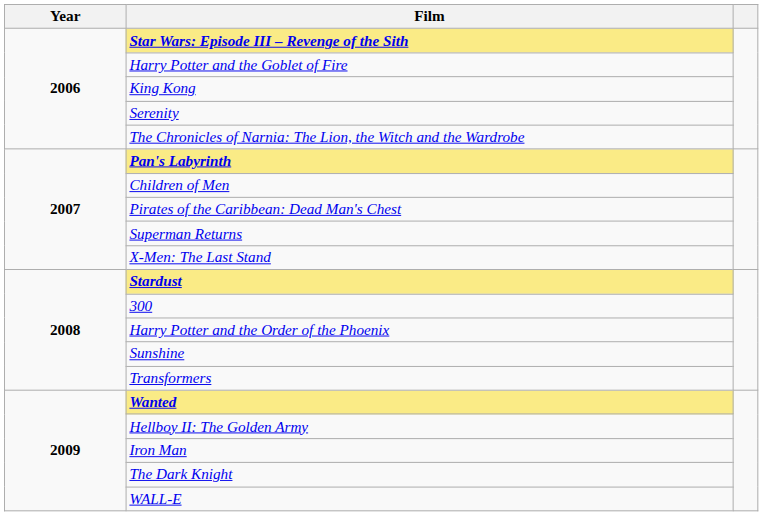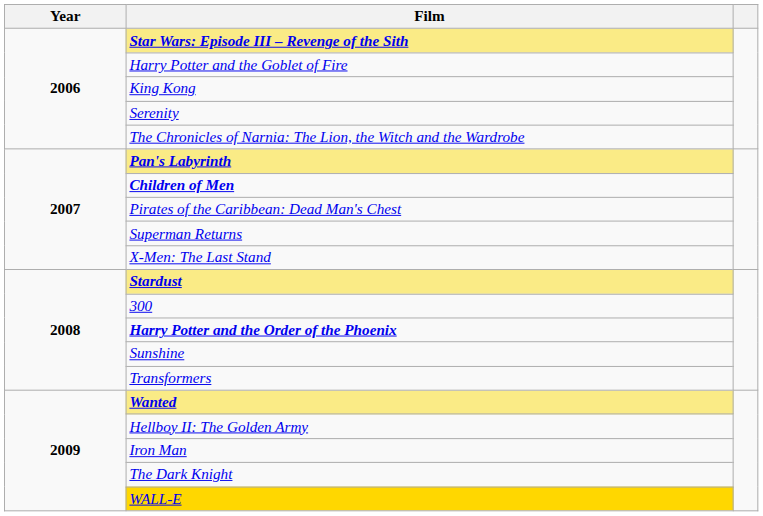(179, 185) normal -> (182, 185) bold
(259, 329) normal -> (263, 329) bold
(155, 498) no background -> (155, 498) gold background
